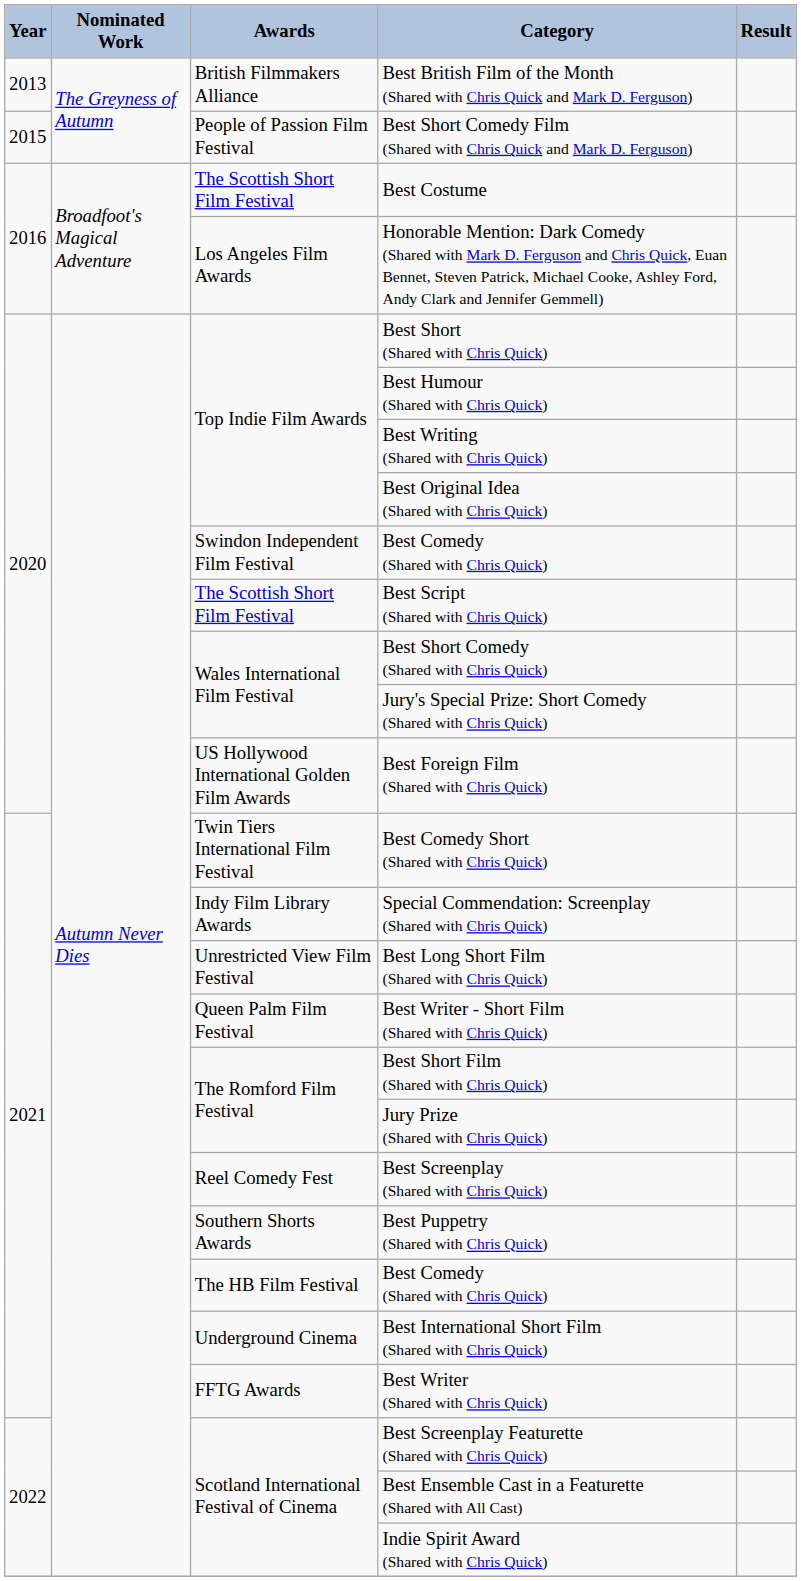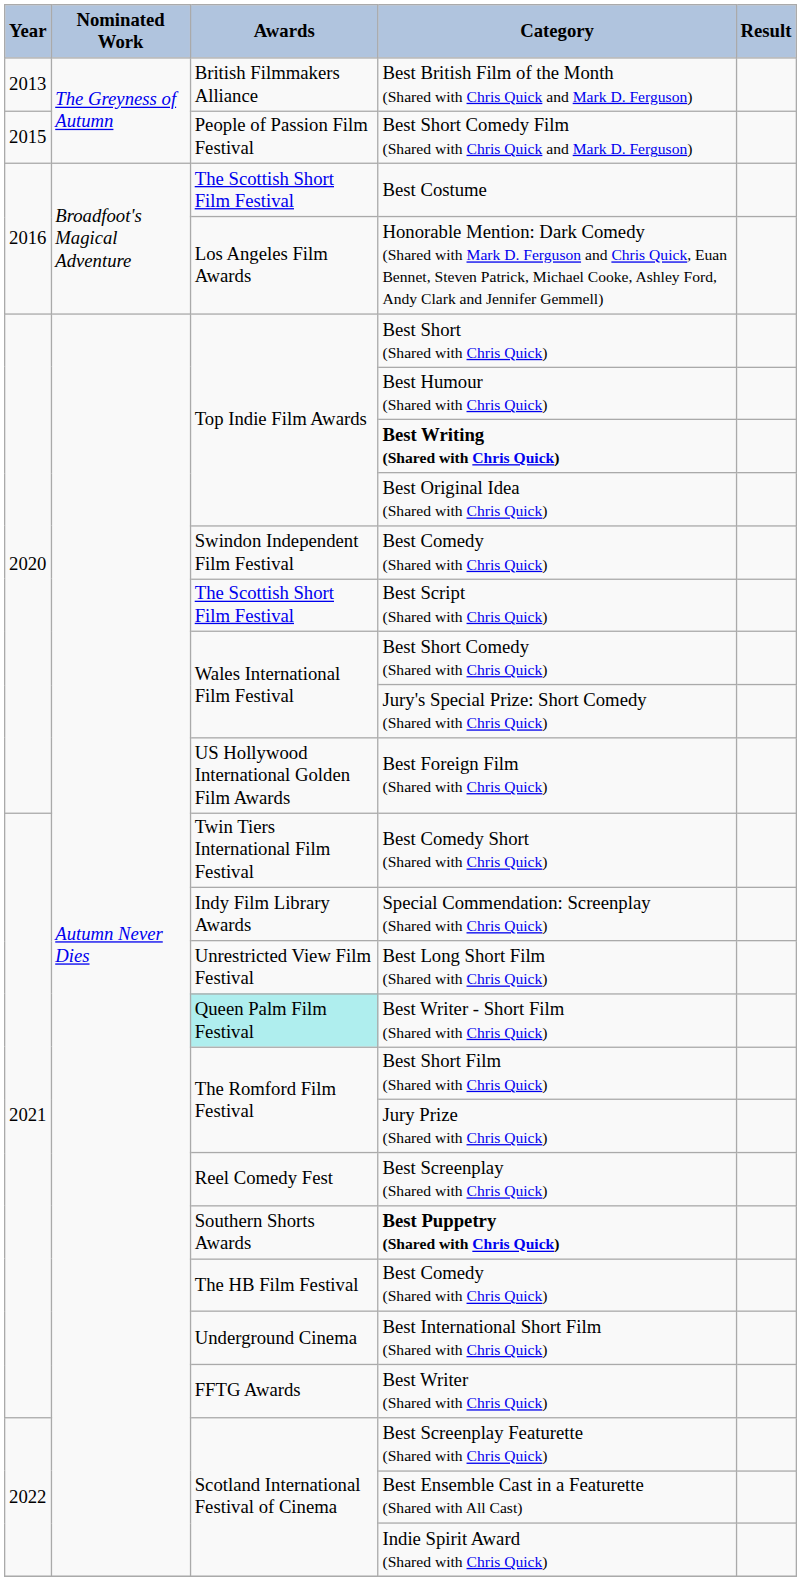(465, 446) normal -> (471, 446) bold
(261, 1020) no background -> (261, 1020) paleturquoise background
(465, 1232) normal -> (471, 1232) bold
